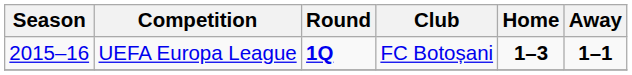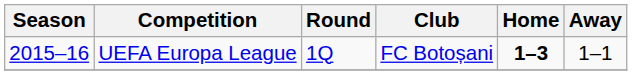(320, 53) bold -> (320, 53) normal
(595, 53) bold -> (595, 53) normal
